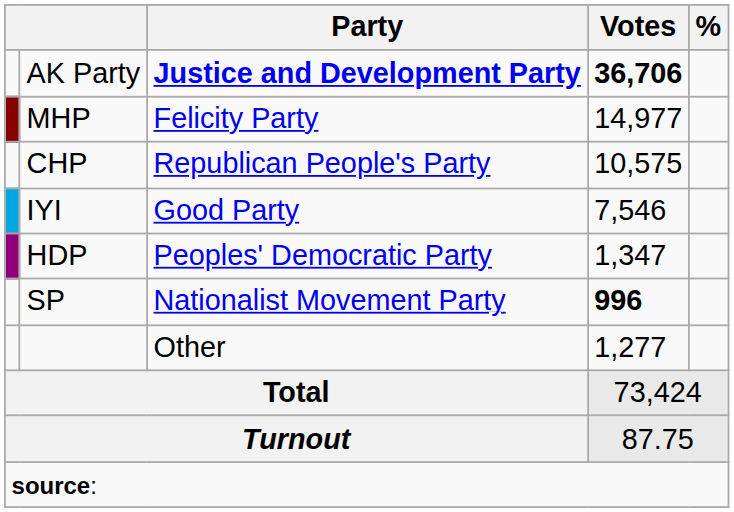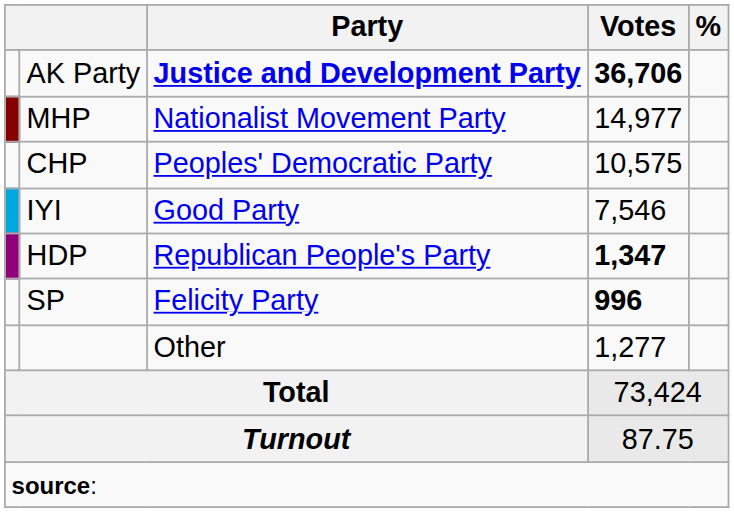(236, 118) Felicity Party -> (330, 118) Nationalist Movement Party
(322, 164) Republican People's Party -> (323, 164) Peoples' Democratic Party
(323, 255) Peoples' Democratic Party -> (322, 255) Republican People's Party
(630, 255) normal -> (630, 255) bold
(330, 301) Nationalist Movement Party -> (236, 301) Felicity Party
